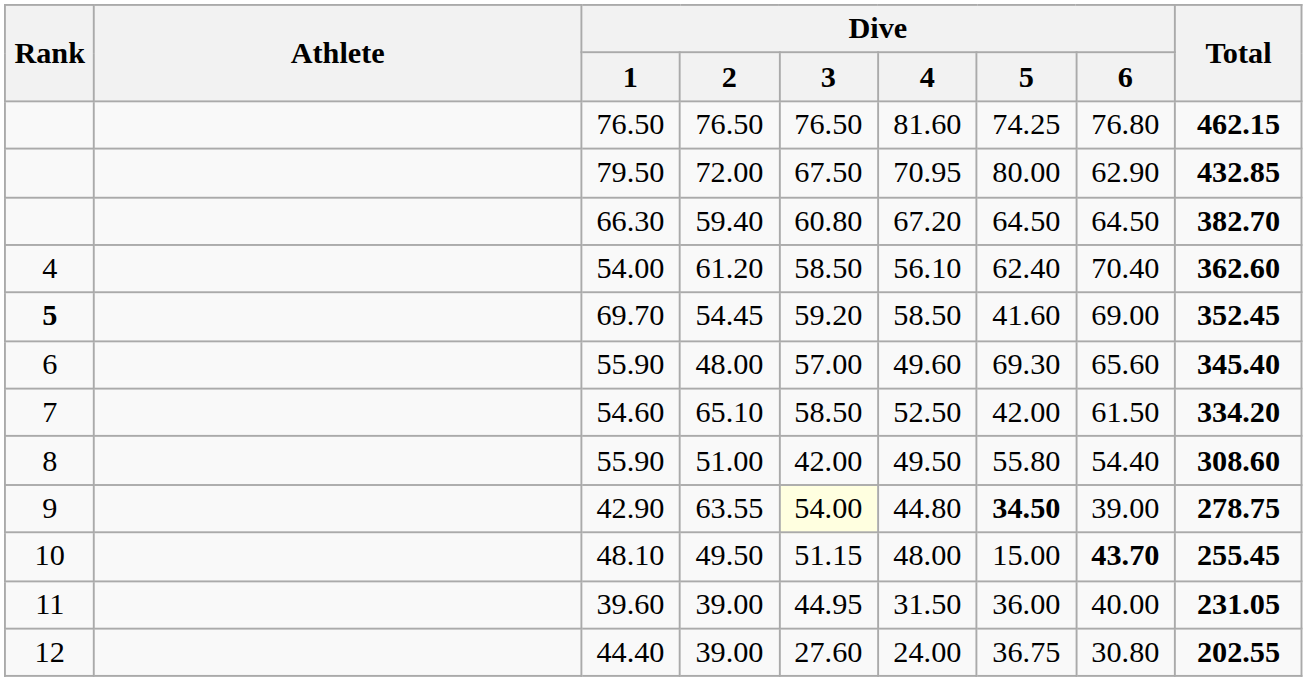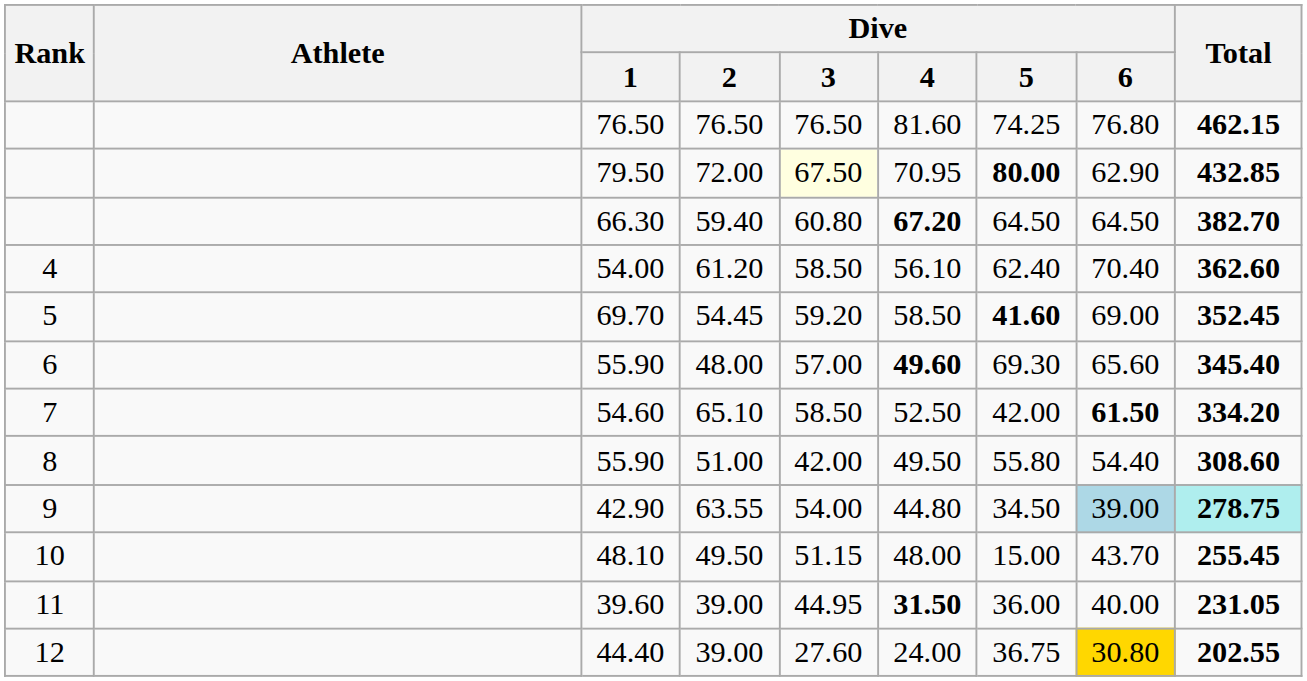(828, 172) no background -> (828, 172) lightyellow background
(1026, 172) normal -> (1026, 172) bold
(927, 220) normal -> (927, 220) bold
(50, 316) bold -> (50, 316) normal
(1026, 316) normal -> (1026, 316) bold
(927, 364) normal -> (927, 364) bold
(1125, 412) normal -> (1125, 412) bold
(828, 508) lightyellow background -> (828, 508) no background
(1026, 508) bold -> (1026, 508) normal
(1125, 508) no background -> (1125, 508) lightblue background
(1239, 508) no background -> (1239, 508) paleturquoise background
(1125, 556) bold -> (1125, 556) normal
(927, 603) normal -> (927, 603) bold
(1125, 651) no background -> (1125, 651) gold background
